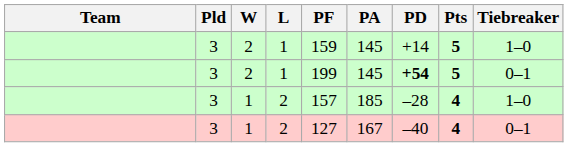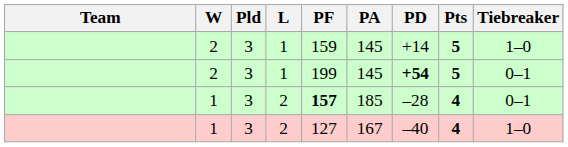columns swapped: (214, 18) <-> (249, 18)
(324, 100) normal -> (324, 100) bold
(518, 100) 1–0 -> (518, 100) 0–1
(518, 127) 0–1 -> (518, 127) 1–0
